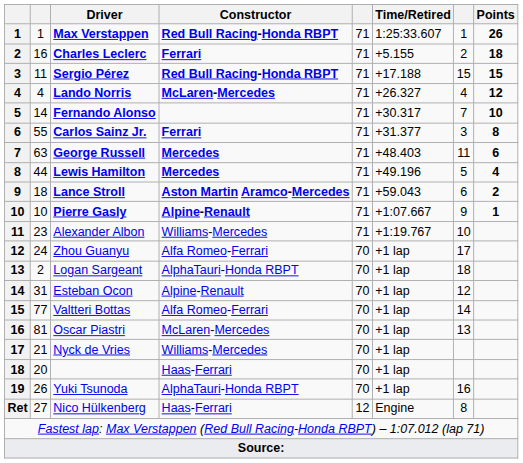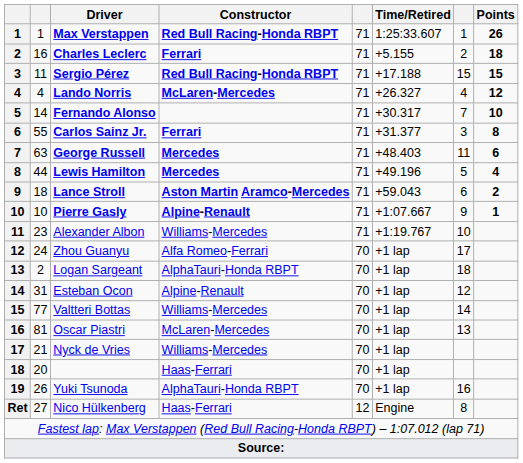(215, 310) Alfa Romeo-Ferrari -> (214, 310) Williams-Mercedes
